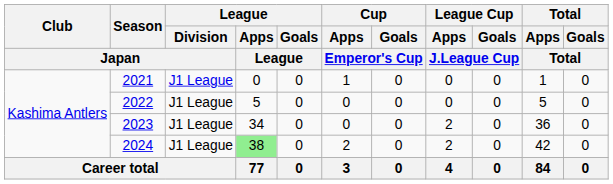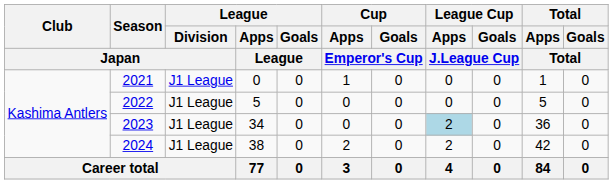(449, 124) no background -> (449, 124) lightblue background
(256, 146) lightgreen background -> (256, 146) no background
